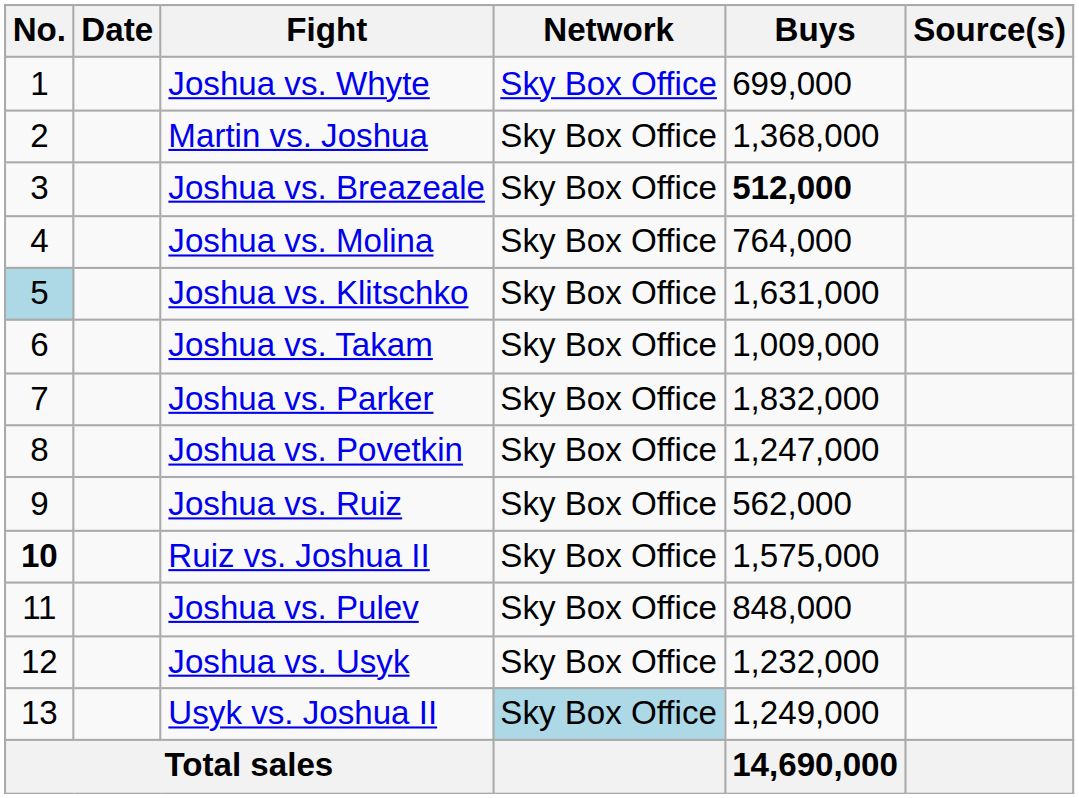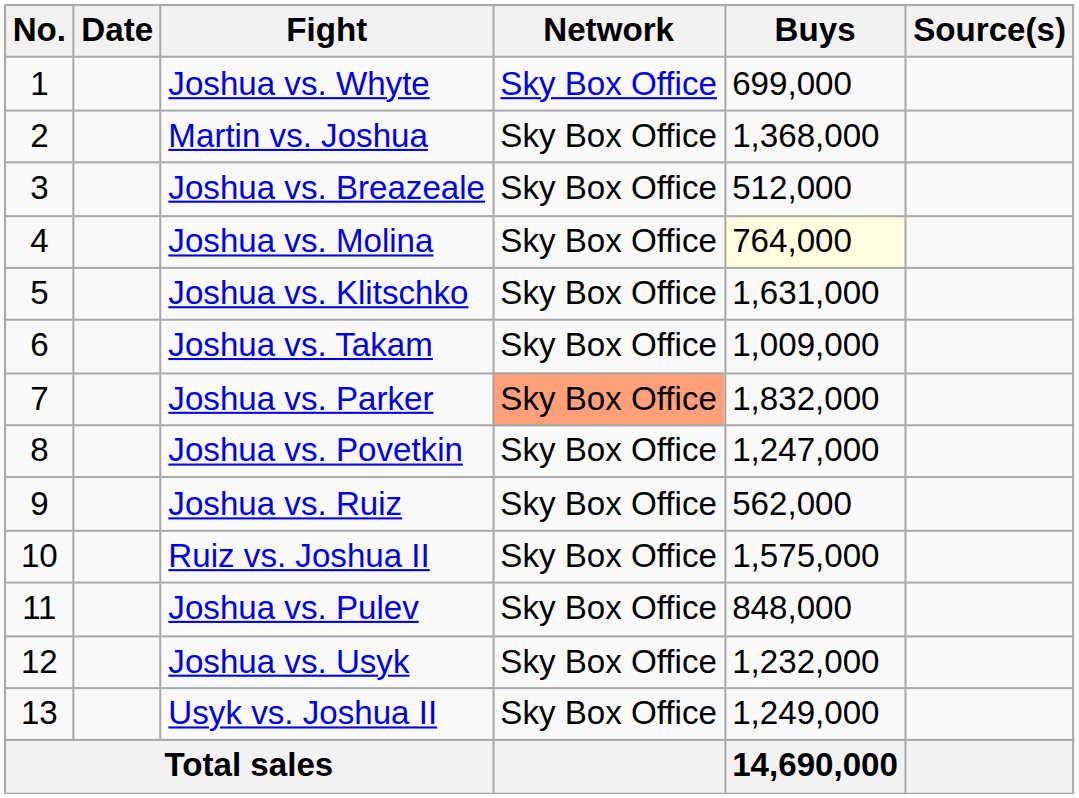(792, 188) bold -> (792, 188) normal
(792, 240) no background -> (792, 240) lightyellow background
(39, 293) lightblue background -> (39, 293) no background
(609, 398) no background -> (609, 398) lightsalmon background
(39, 556) bold -> (39, 556) normal
(609, 713) lightblue background -> (609, 713) no background
